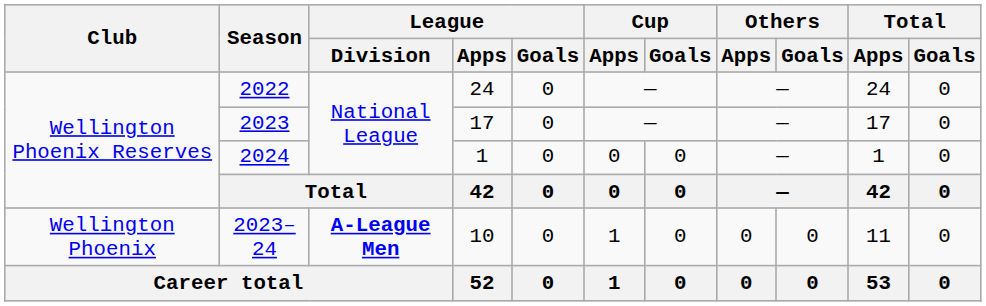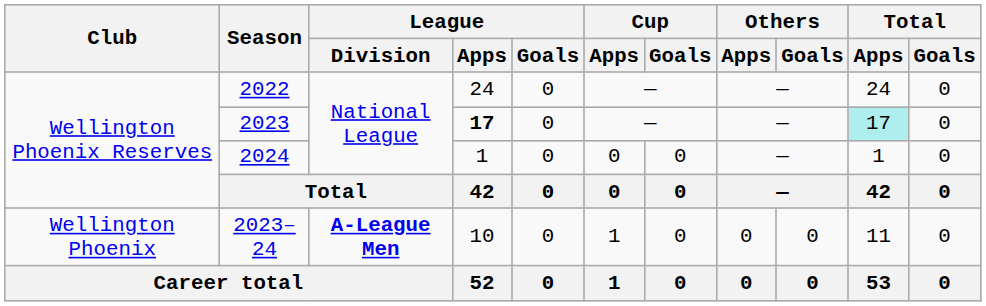(482, 123) normal -> (482, 123) bold
(878, 123) no background -> (878, 123) paleturquoise background
